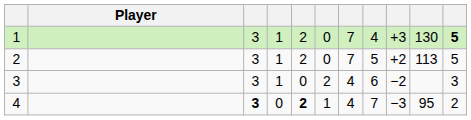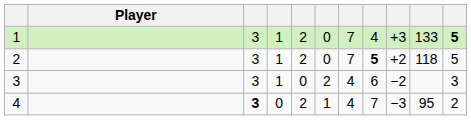(426, 37) 130 -> (426, 37) 133
(374, 59) normal -> (374, 59) bold
(426, 59) 113 -> (426, 59) 118
(303, 103) bold -> (303, 103) normal
